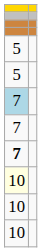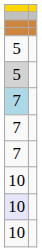(17, 74) no background -> (17, 74) lightgrey background
(17, 153) bold -> (17, 153) normal
(17, 180) lightyellow background -> (17, 180) no background
(17, 206) no background -> (17, 206) lavender background
